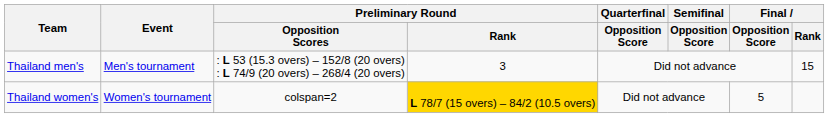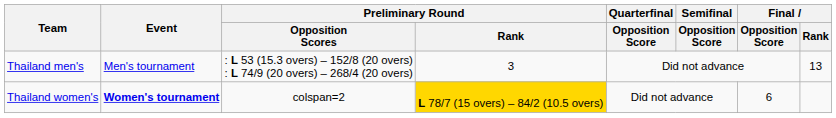(808, 67) 15 -> (816, 67) 13
(157, 97) normal -> (161, 97) bold
(761, 97) 5 -> (769, 97) 6
